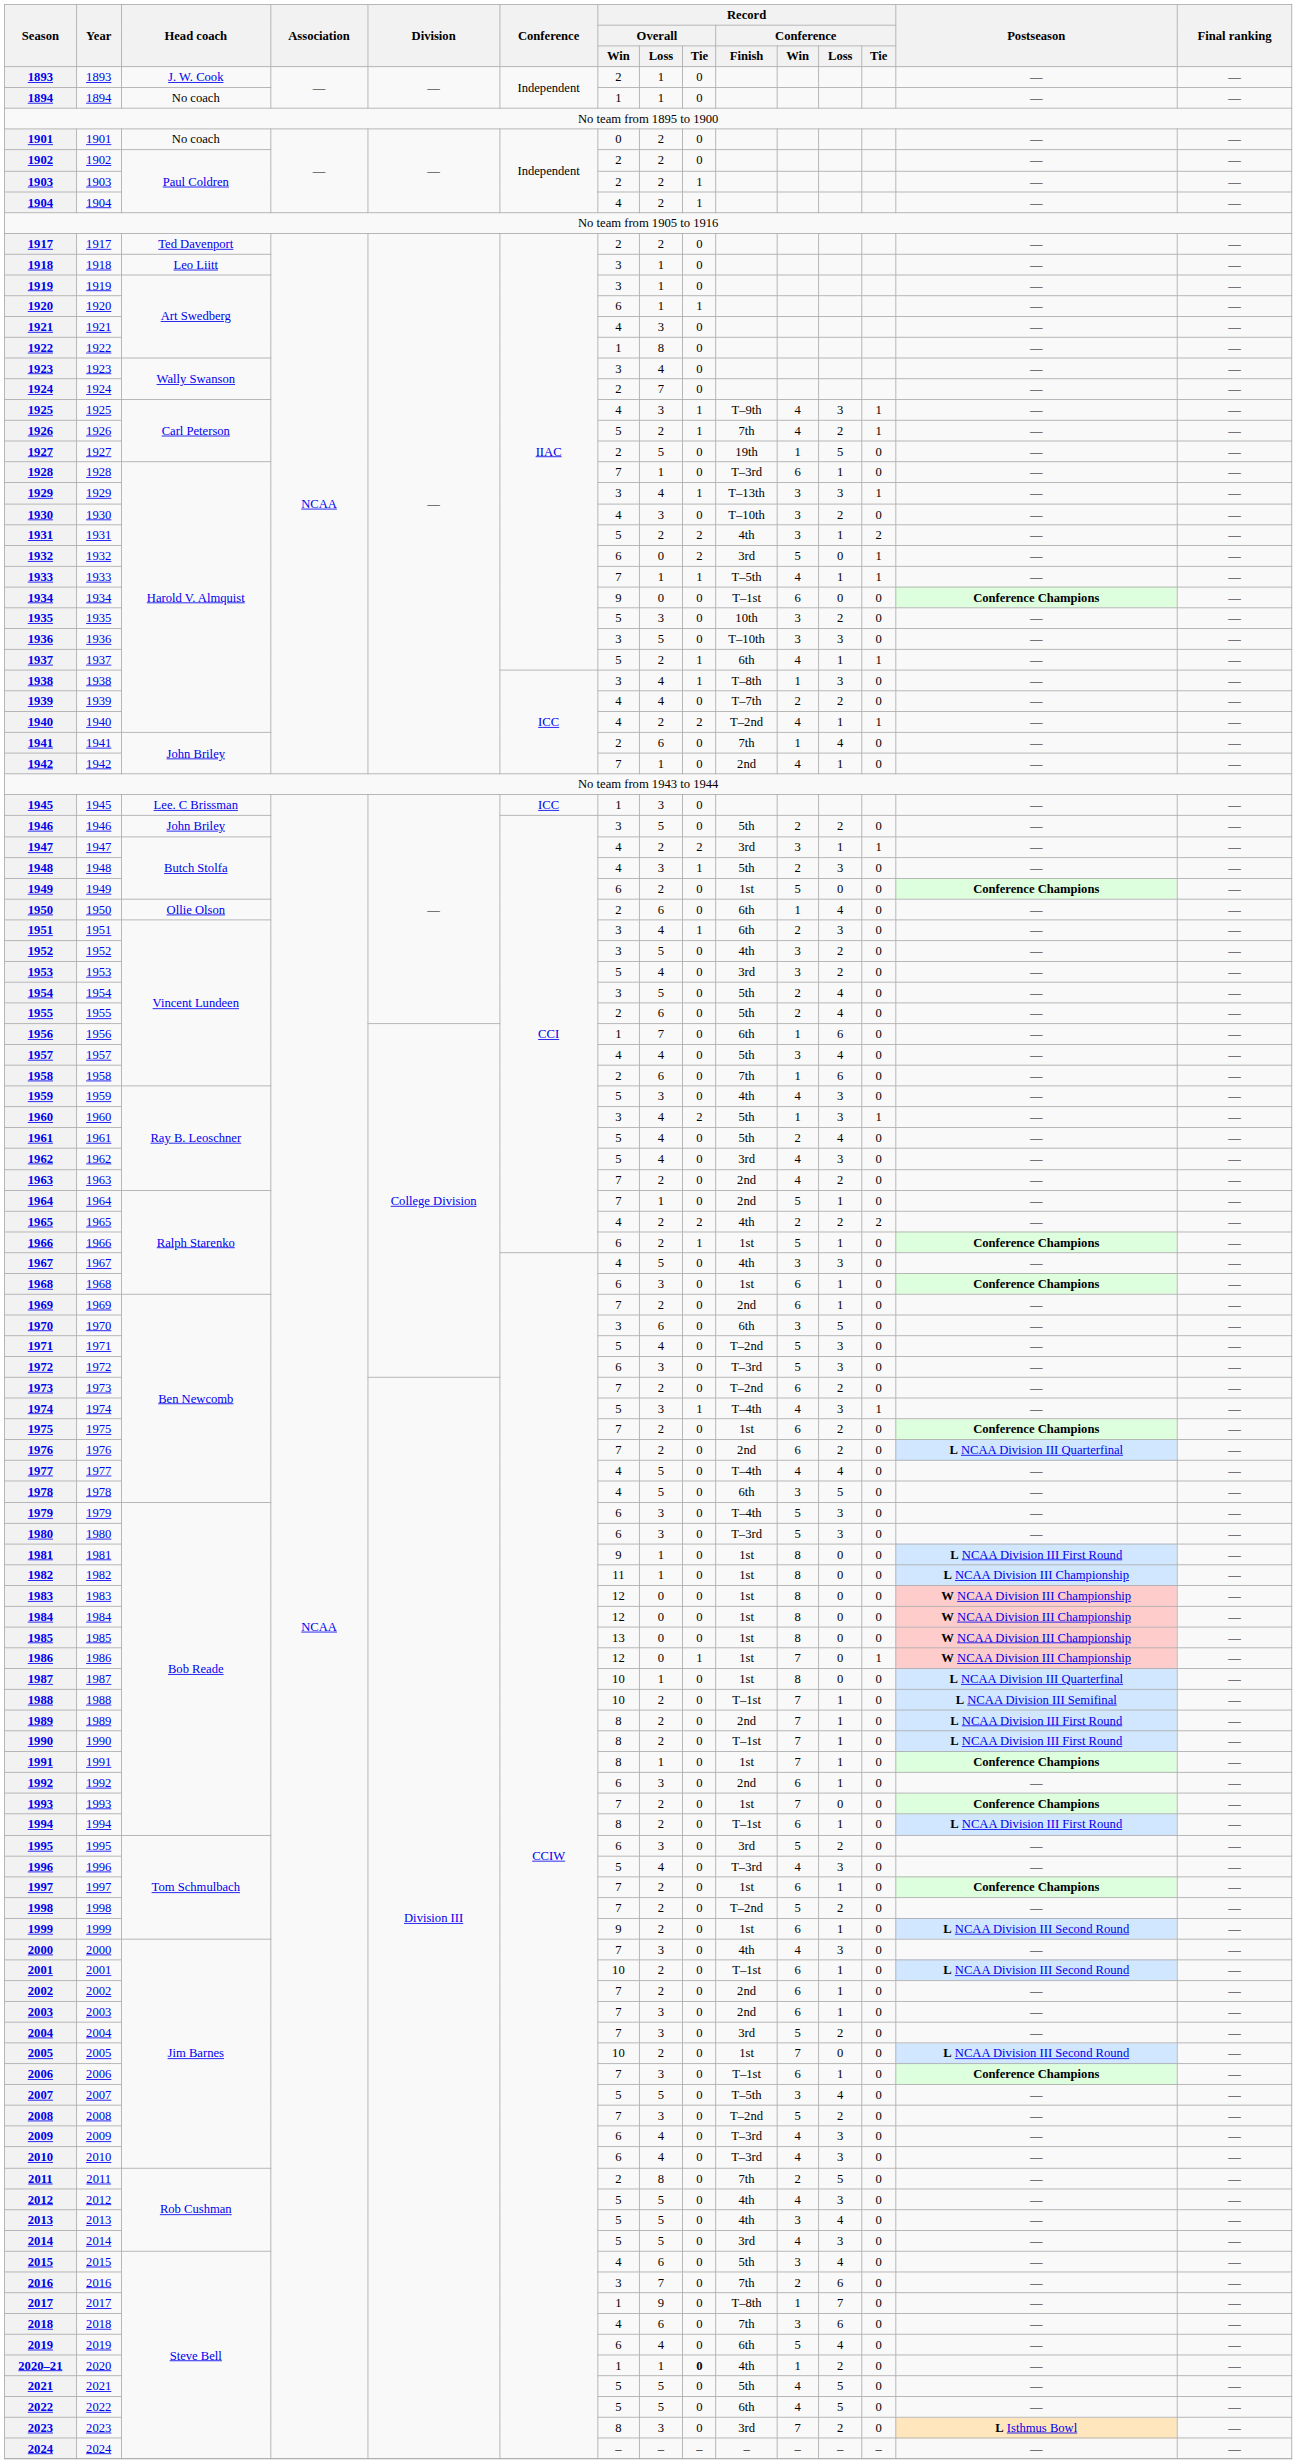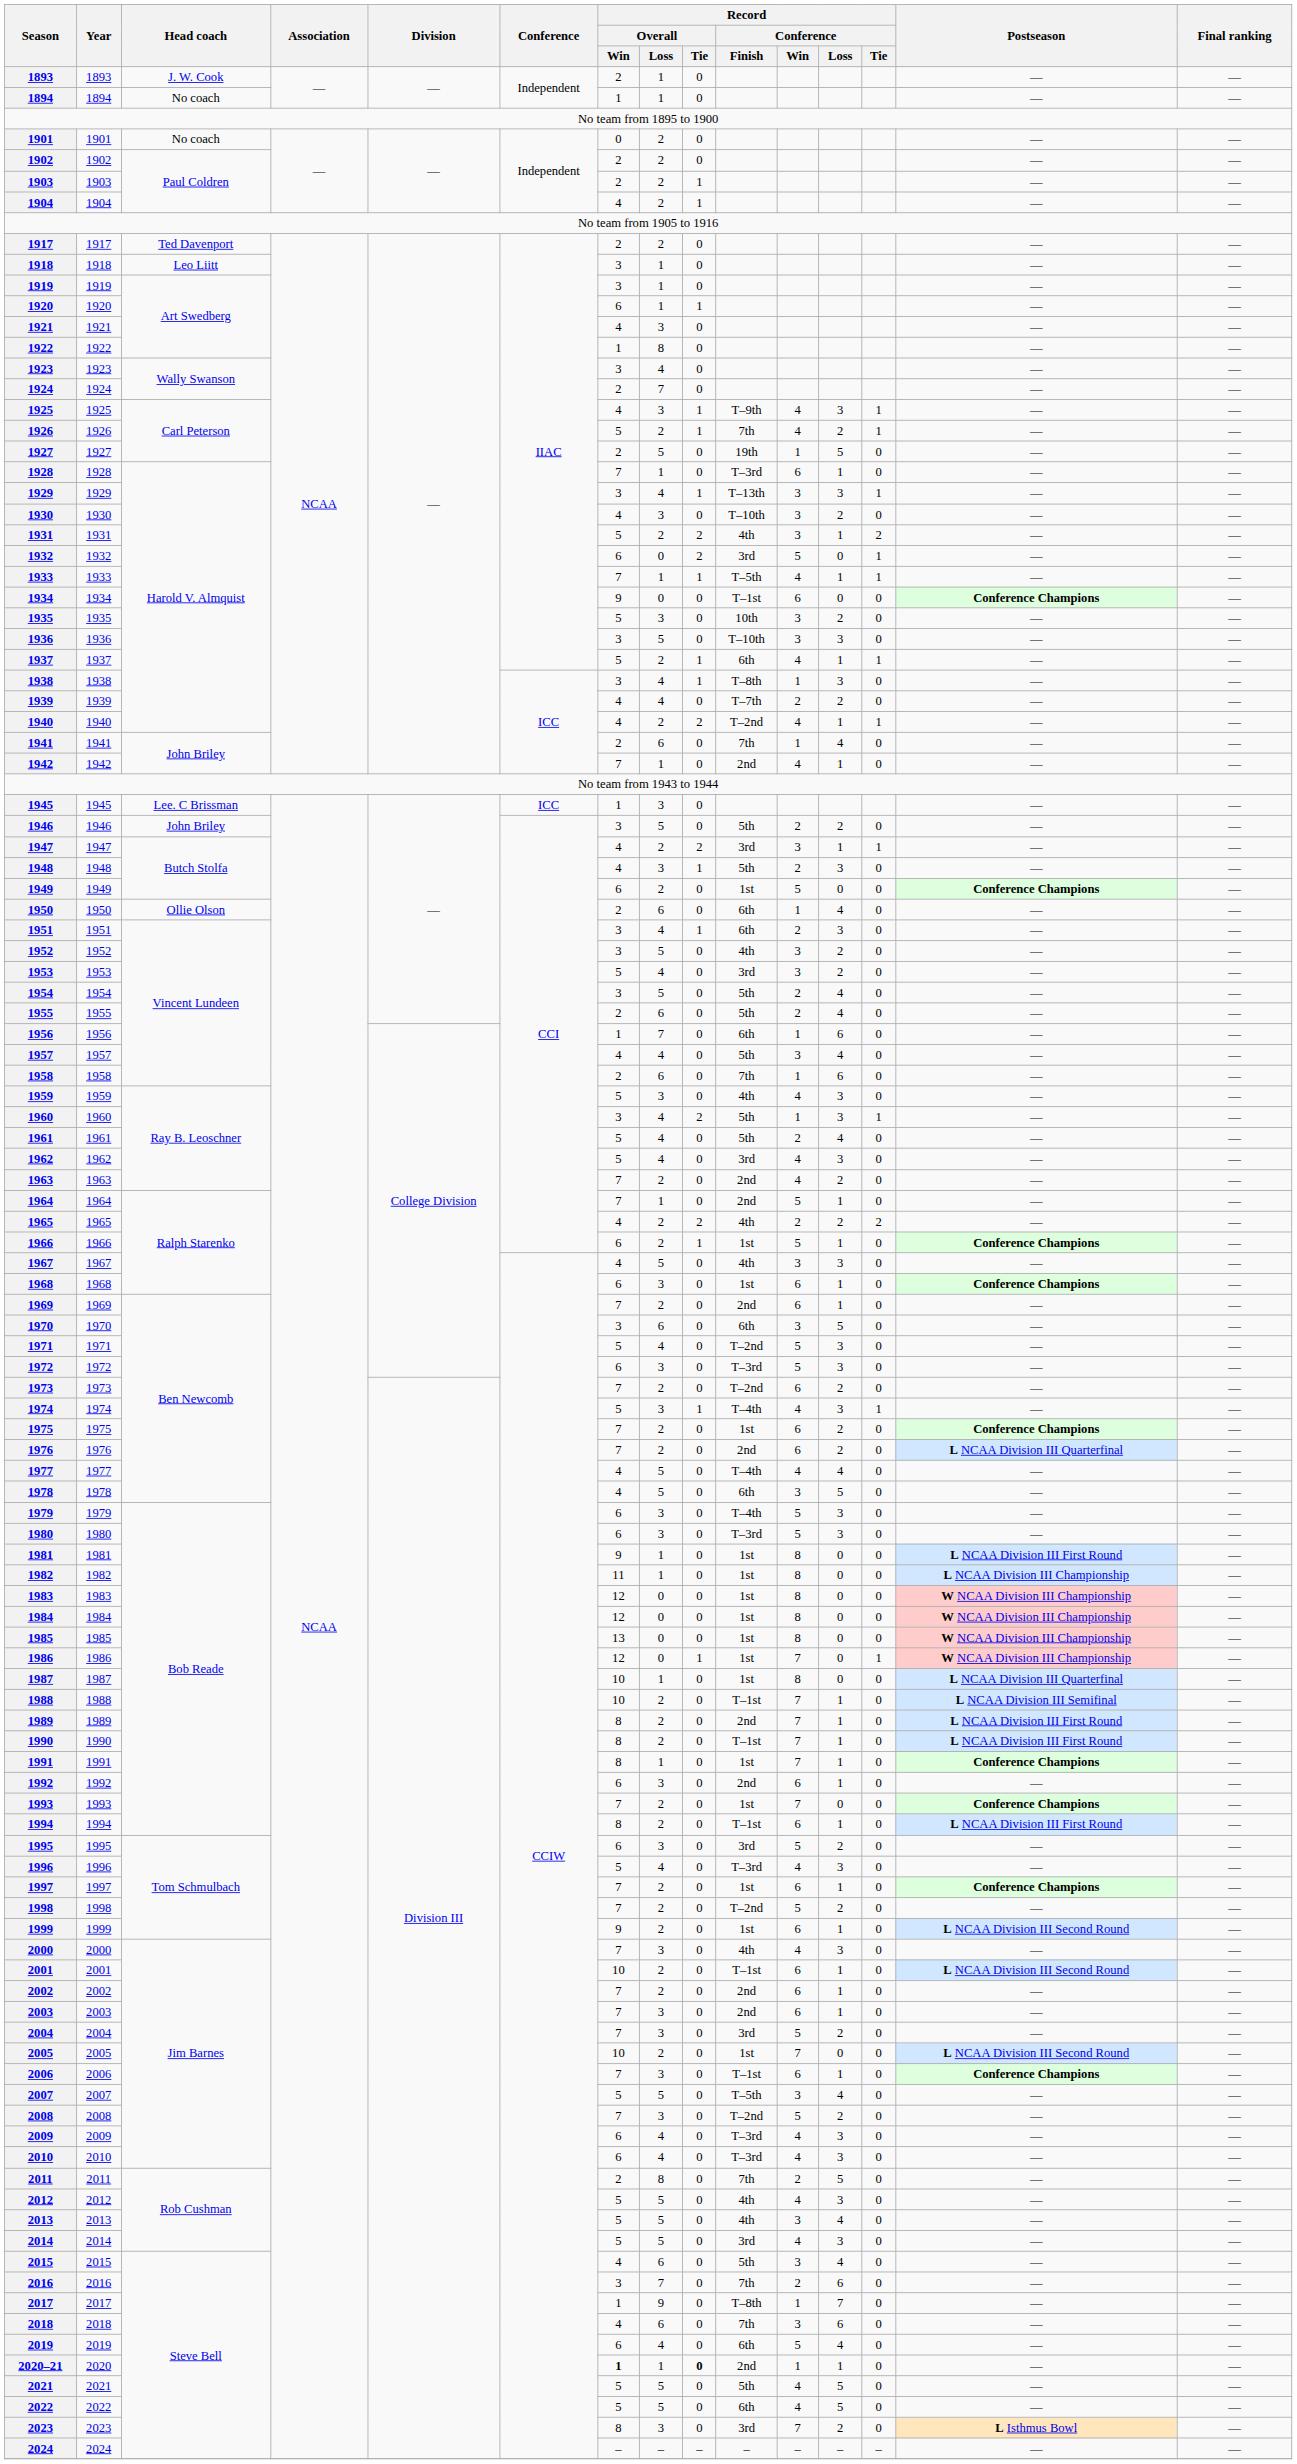(618, 2365) normal -> (618, 2365) bold
(747, 2365) 4th -> (747, 2365) 2nd
(840, 2365) 2 -> (840, 2365) 1
